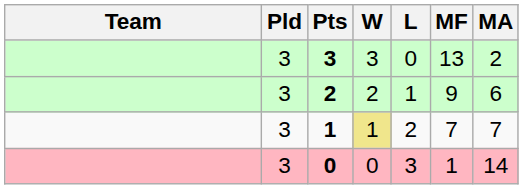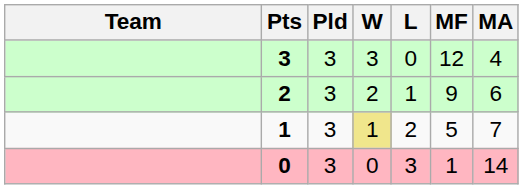columns swapped: (330, 22) <-> (285, 22)
(452, 58) 13 -> (452, 58) 12
(496, 58) 2 -> (496, 58) 4
(452, 129) 7 -> (452, 129) 5
